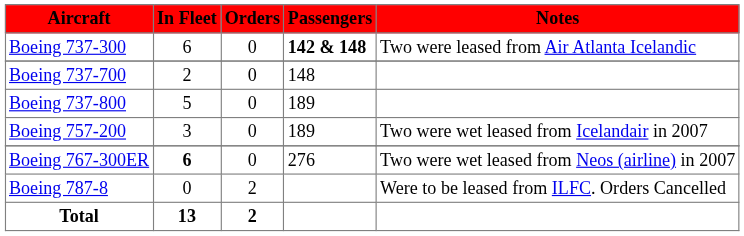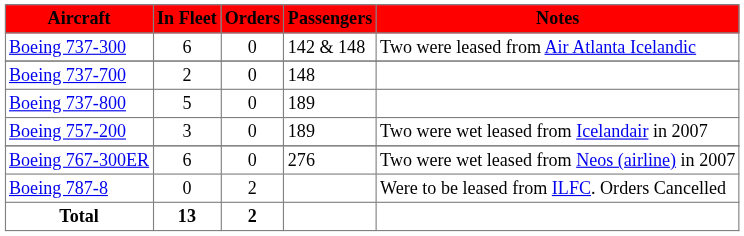(327, 46) bold -> (327, 46) normal
(187, 159) bold -> (187, 159) normal
